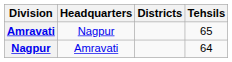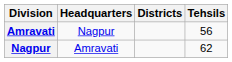(206, 31) 65 -> (206, 31) 56
(206, 48) 64 -> (206, 48) 62
